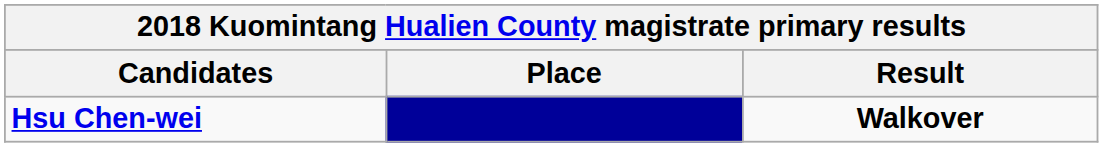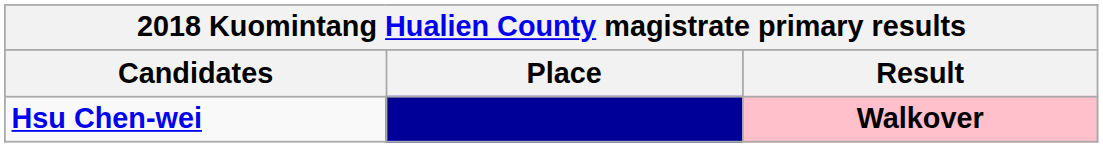(920, 118) no background -> (920, 118) pink background
